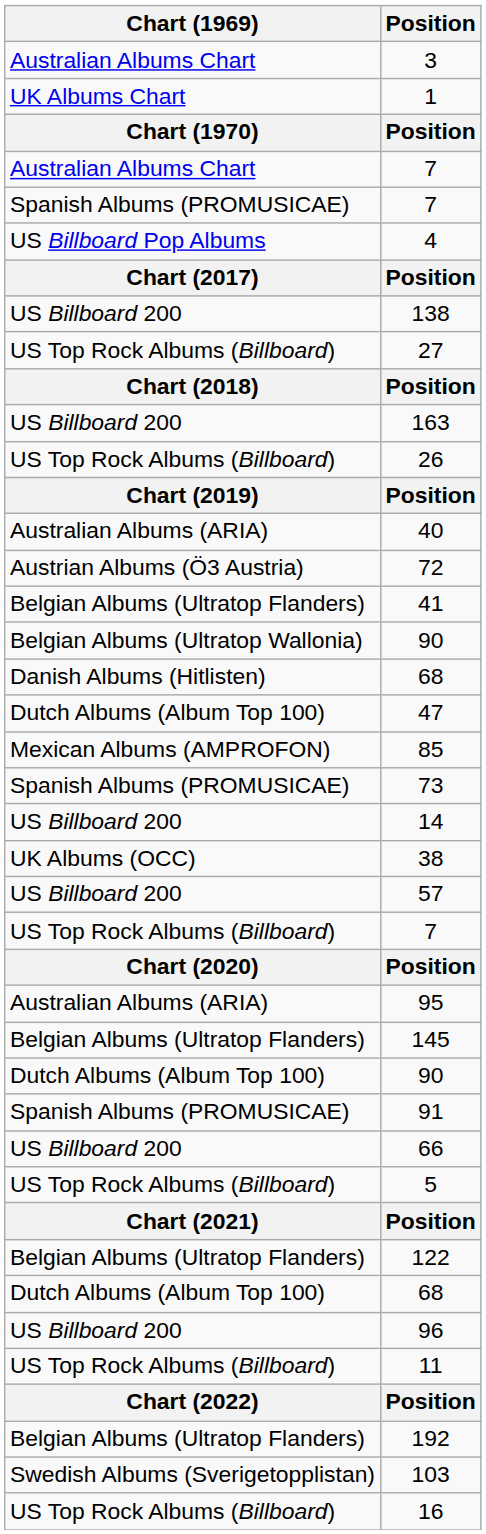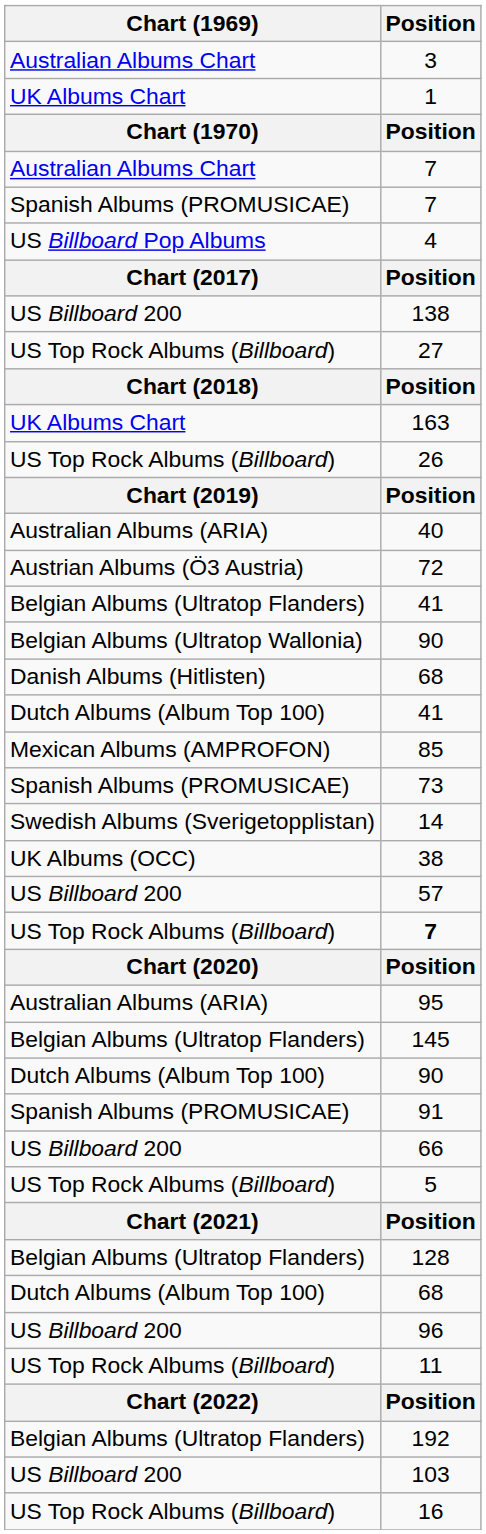(96, 422) US Billboard 200 -> (98, 422) UK Albums Chart
(431, 712) 47 -> (431, 712) 41
(96, 821) US Billboard 200 -> (192, 821) Swedish Albums (Sverigetopplistan)
(431, 930) normal -> (431, 930) bold
(431, 1257) 122 -> (431, 1257) 128
(192, 1474) Swedish Albums (Sverigetopplistan) -> (96, 1474) US Billboard 200
